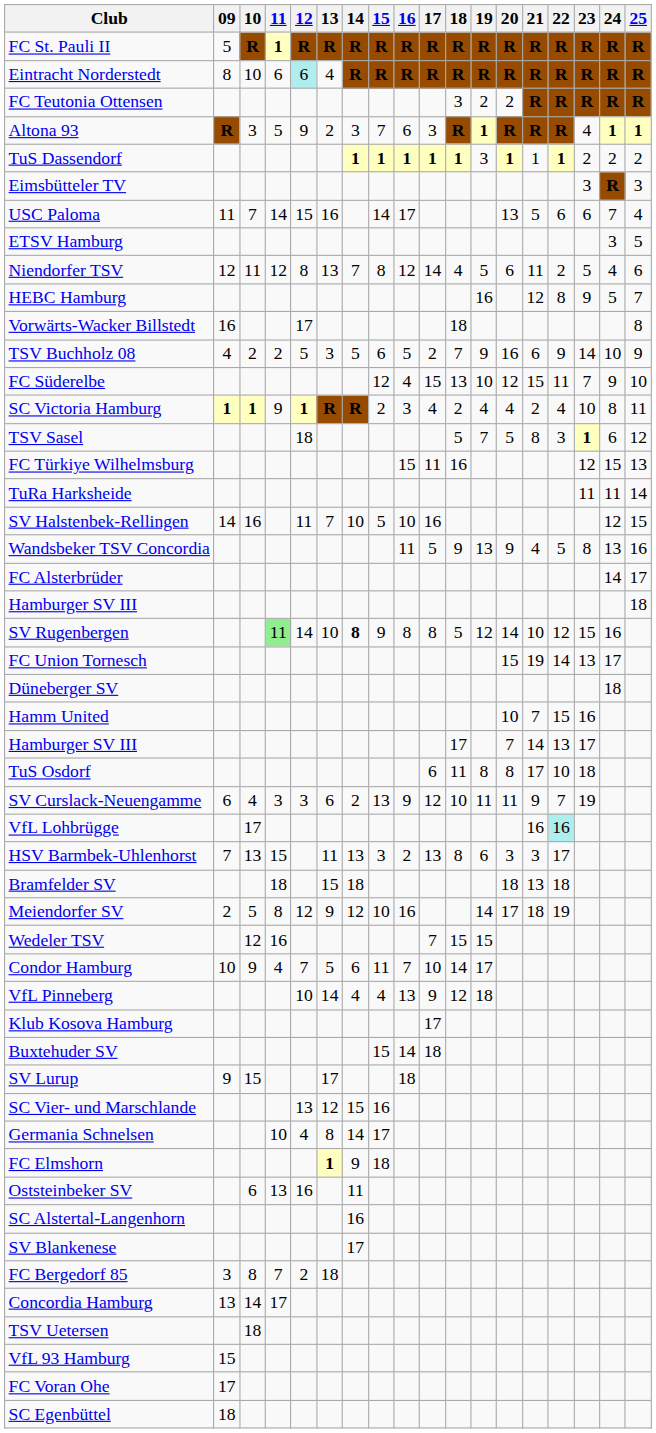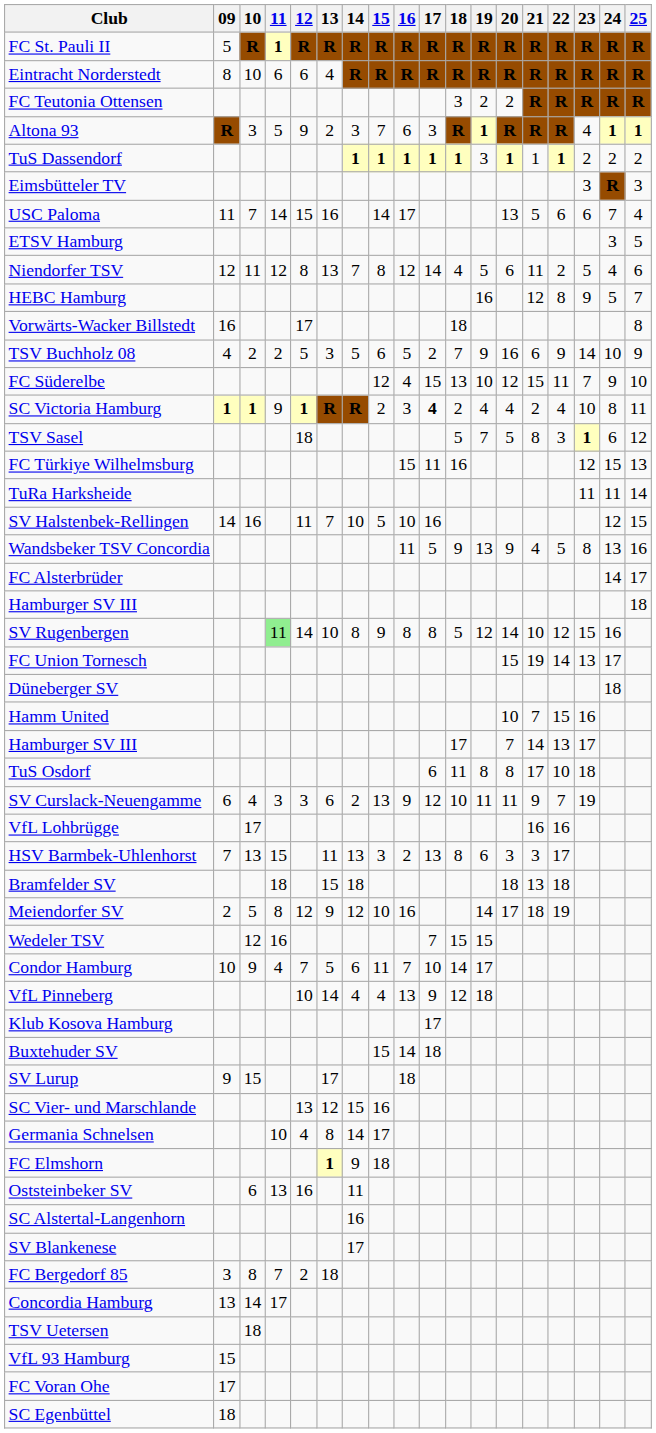(304, 74) paleturquoise background -> (304, 74) no background
(433, 409) normal -> (433, 409) bold
(355, 632) bold -> (355, 632) normal
(561, 827) paleturquoise background -> (561, 827) no background
